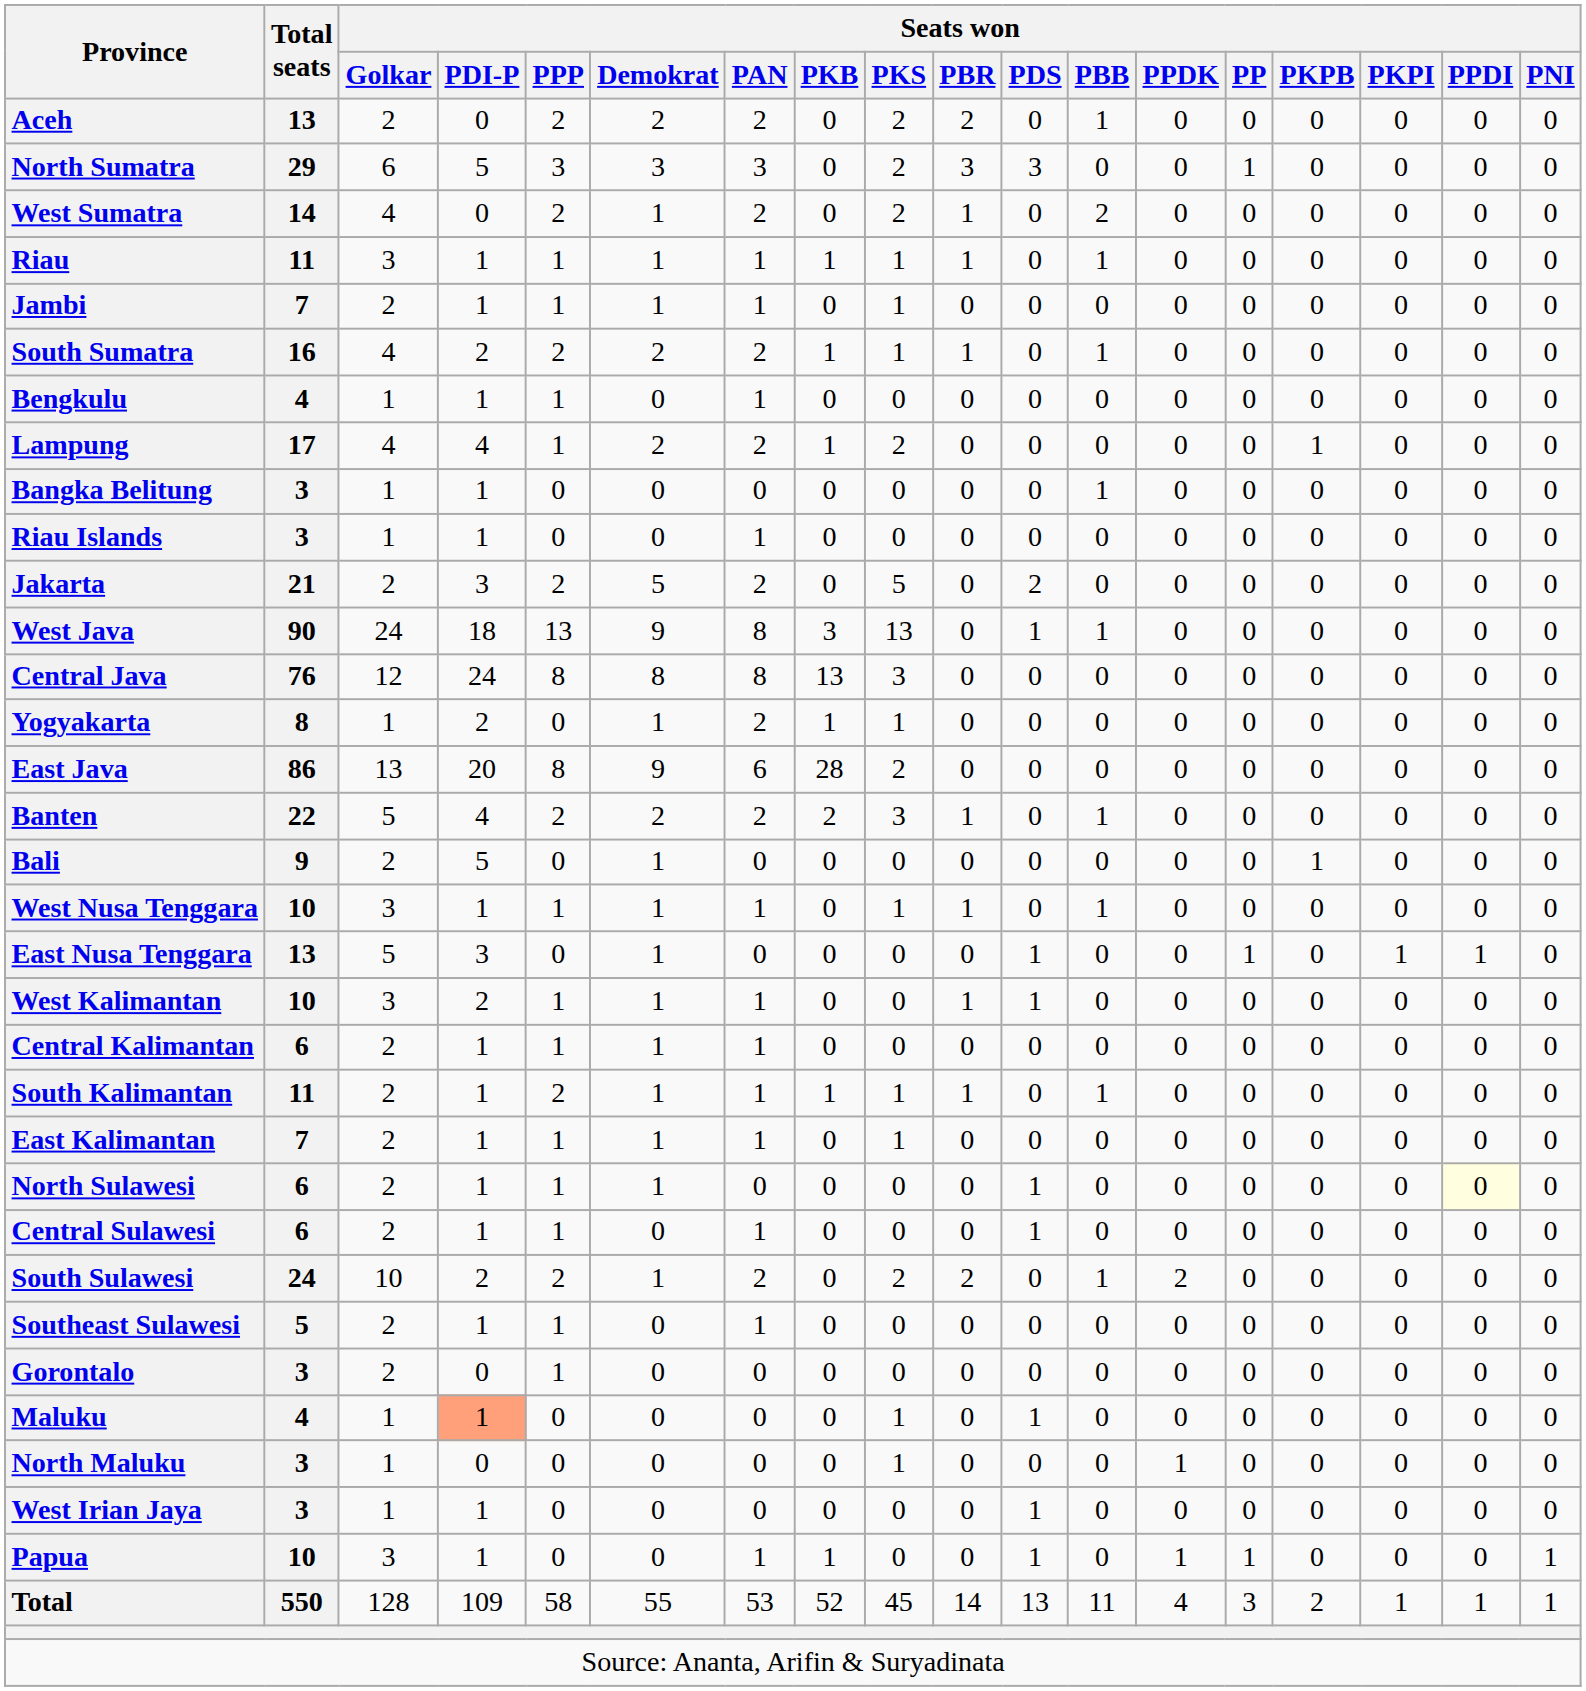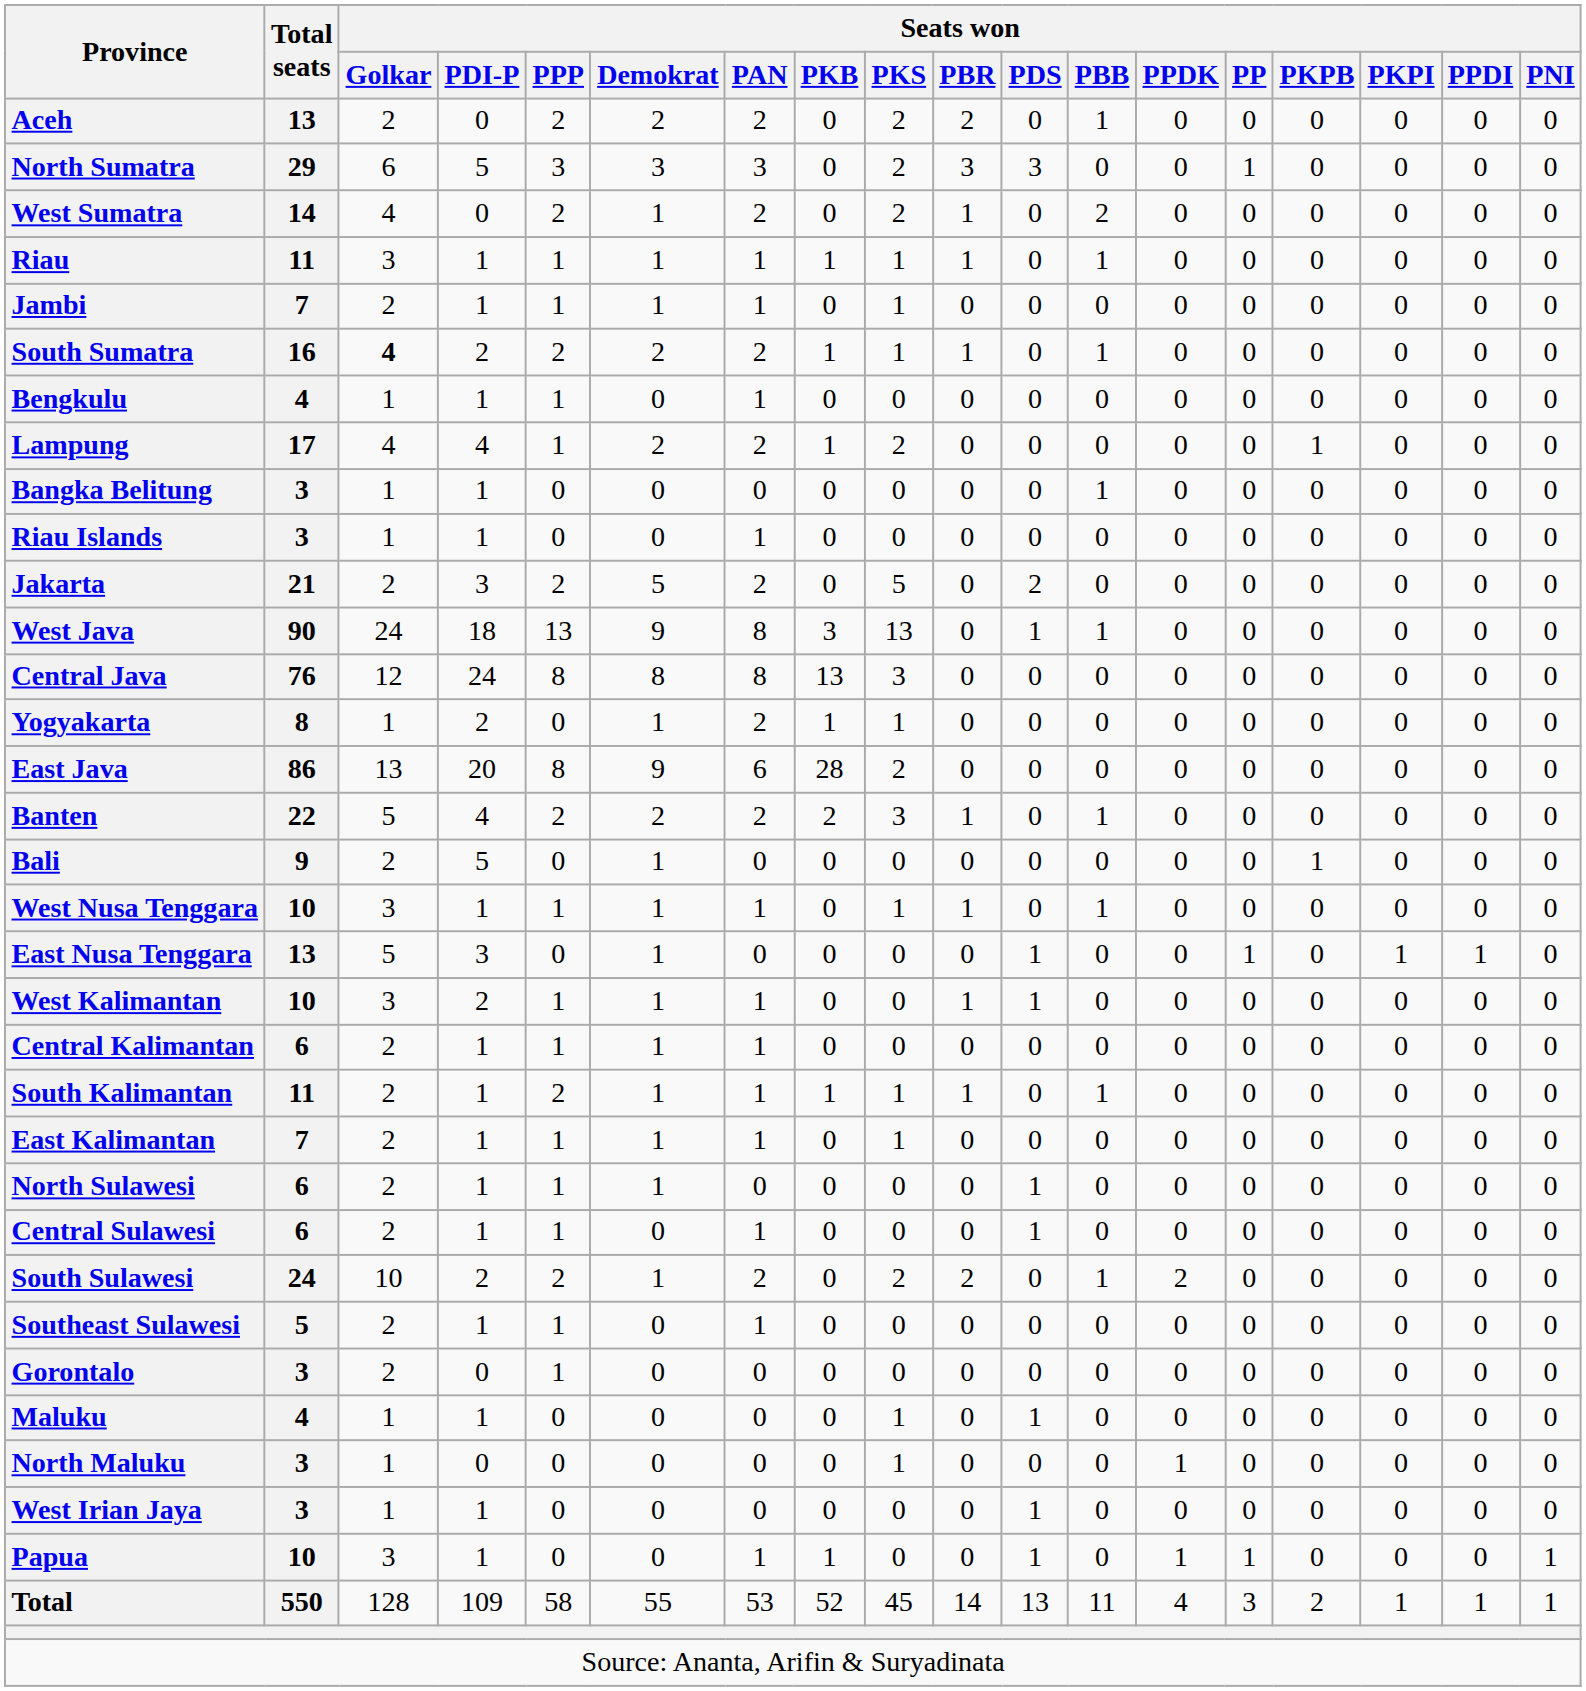(389, 352) normal -> (389, 352) bold
(1480, 1185) lightyellow background -> (1480, 1185) no background
(482, 1417) lightsalmon background -> (482, 1417) no background
